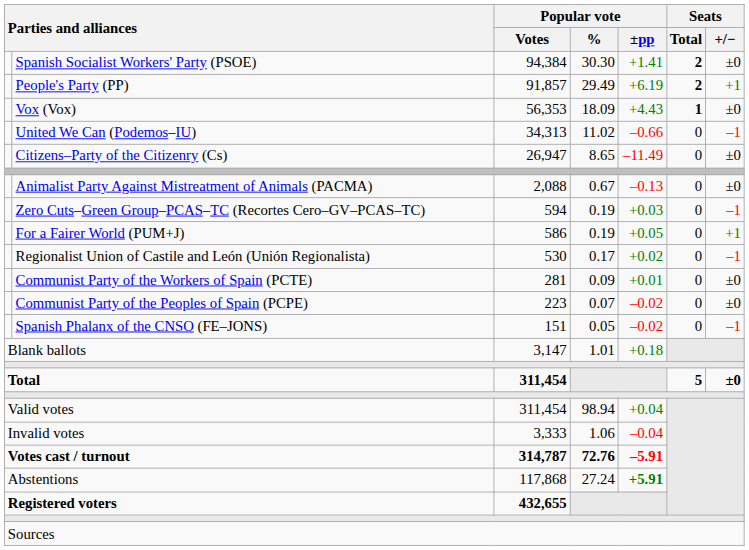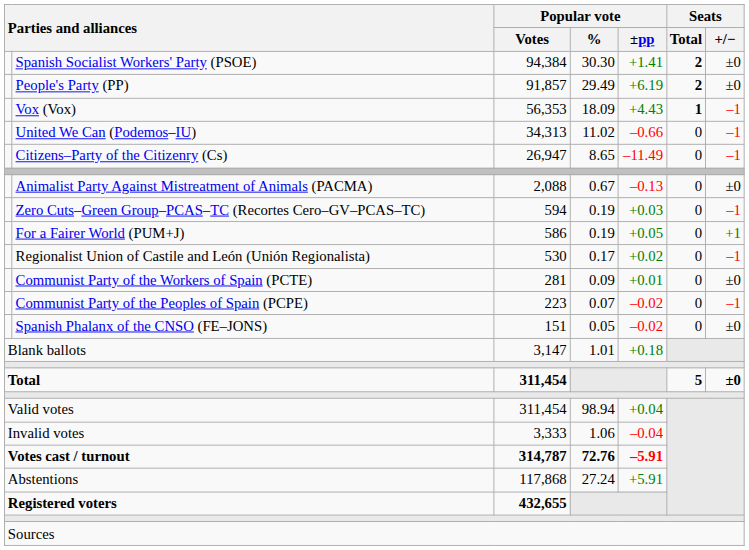(733, 86) +1 -> (733, 86) ±0
(733, 109) ±0 -> (734, 109) –1
(733, 156) ±0 -> (734, 156) –1
(733, 303) ±0 -> (734, 303) –1
(734, 326) –1 -> (733, 326) ±0
(646, 480) bold -> (646, 480) normal
